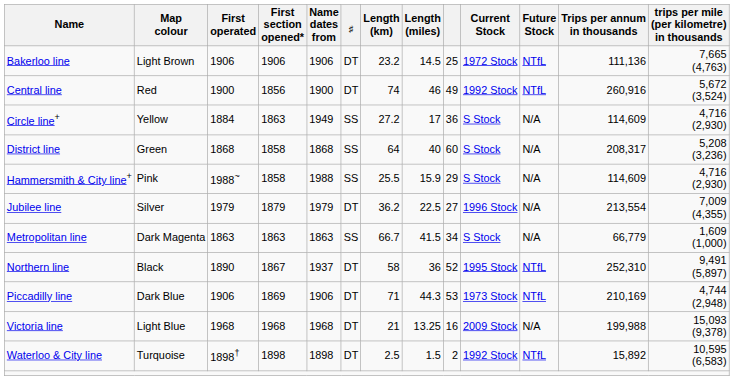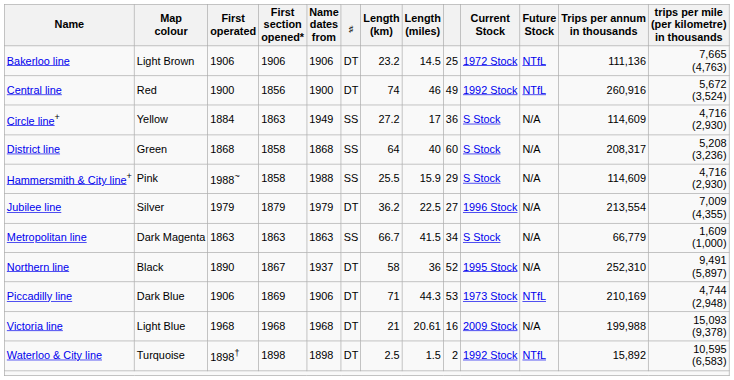(534, 267) NTfL -> (532, 267) N/A
(427, 326) 13.25 -> (427, 326) 20.61
